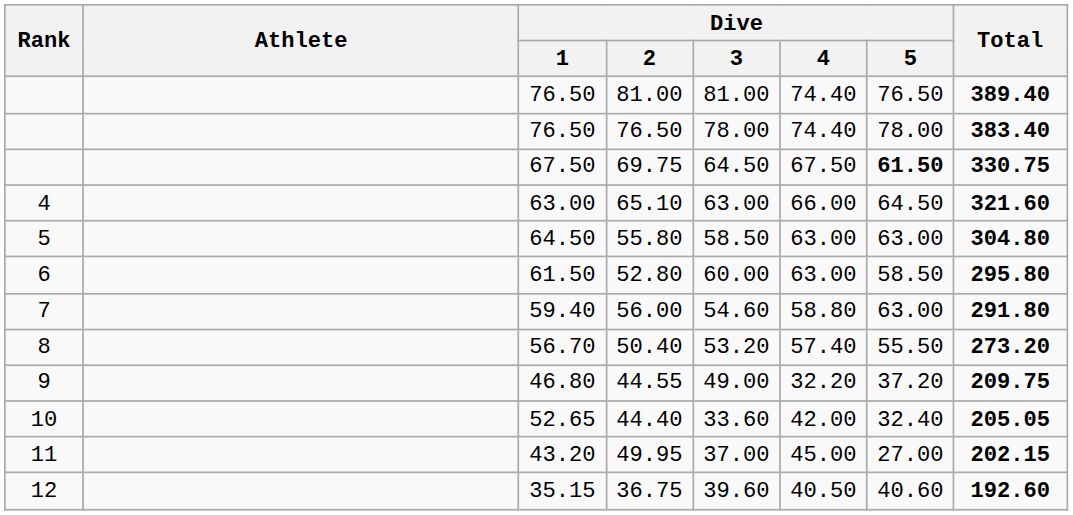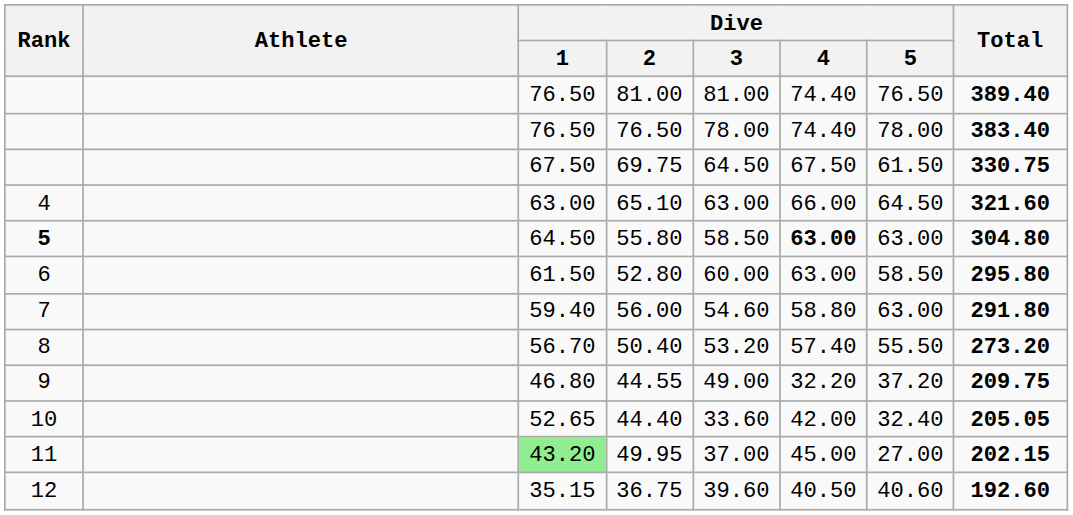(910, 167) bold -> (910, 167) normal
(44, 239) normal -> (44, 239) bold
(823, 239) normal -> (823, 239) bold
(562, 455) no background -> (562, 455) lightgreen background
